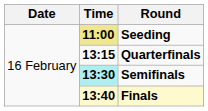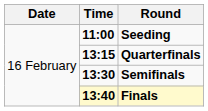(98, 34) khaki background -> (98, 34) no background
(99, 75) paleturquoise background -> (99, 75) no background
